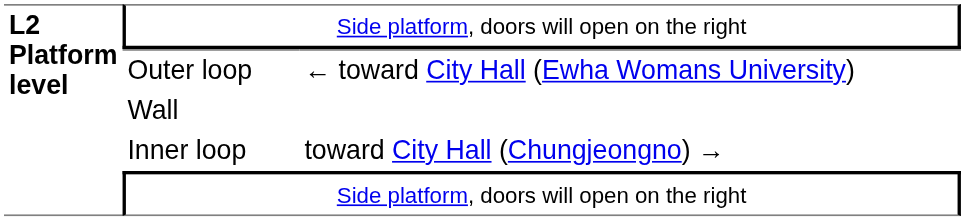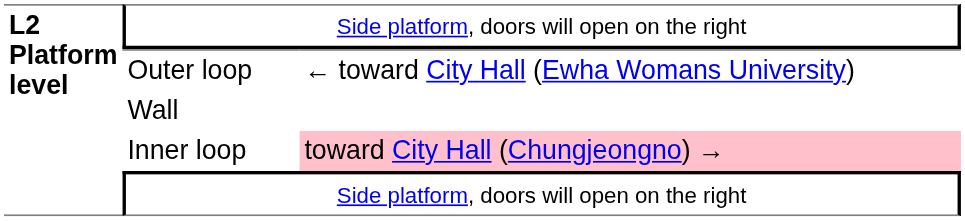(515, 150) no background -> (515, 150) pink background
